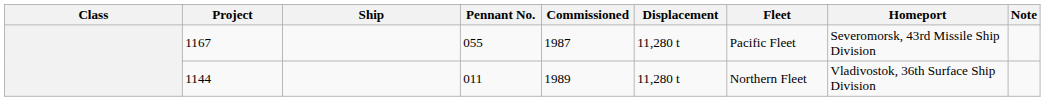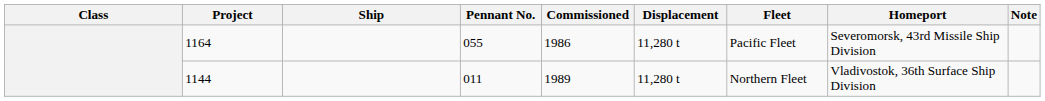(198, 43) 1167 -> (198, 43) 1164
(557, 43) 1987 -> (557, 43) 1986
